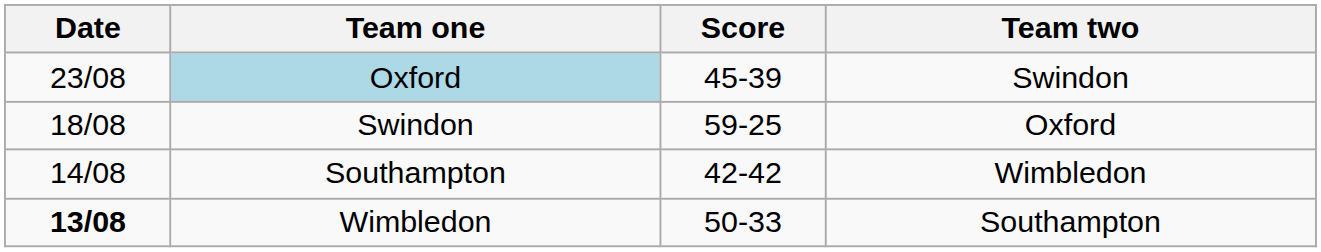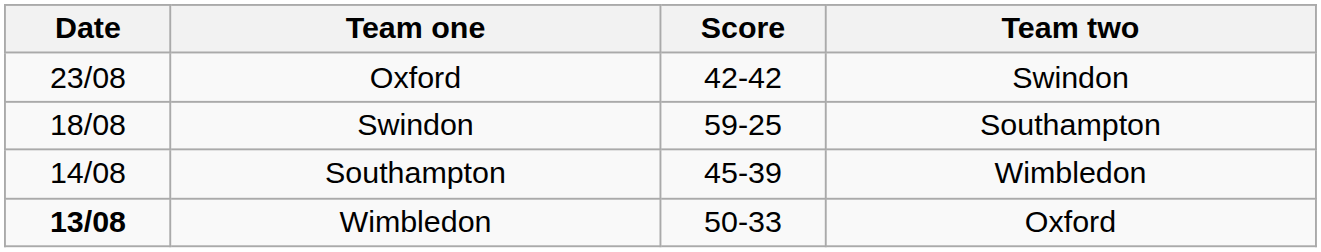(415, 76) lightblue background -> (415, 76) no background
(743, 76) 45-39 -> (743, 76) 42-42
(1070, 125) Oxford -> (1070, 125) Southampton
(743, 173) 42-42 -> (743, 173) 45-39
(1070, 221) Southampton -> (1070, 221) Oxford
